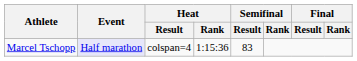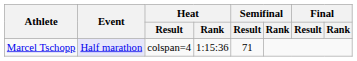(247, 47) 83 -> (247, 47) 71
